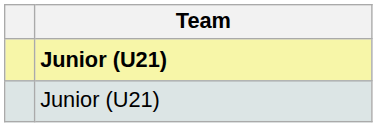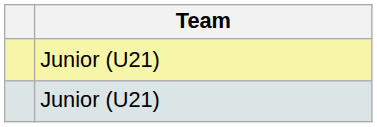(104, 59) bold -> (100, 59) normal
